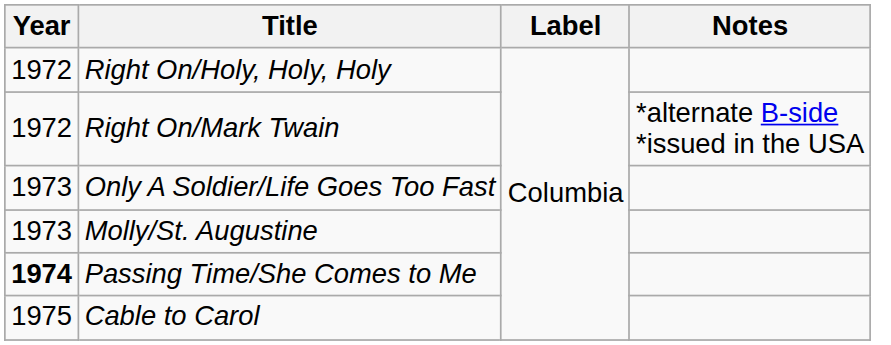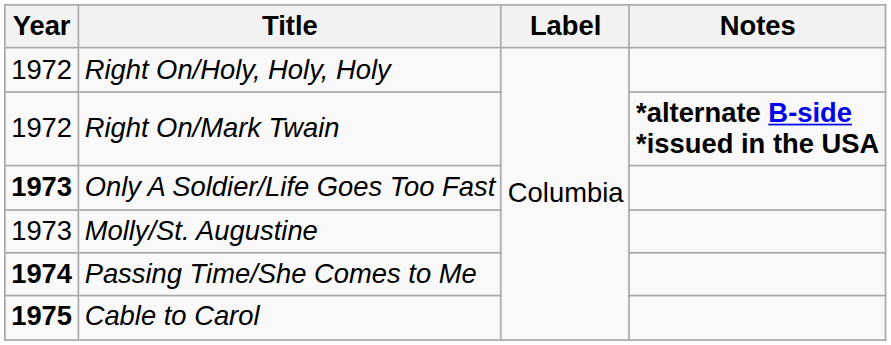(750, 128) normal -> (758, 128) bold
(42, 187) normal -> (42, 187) bold
(42, 317) normal -> (42, 317) bold
